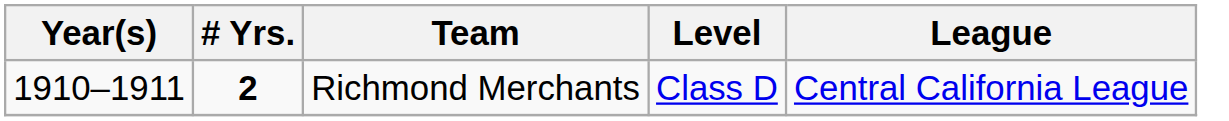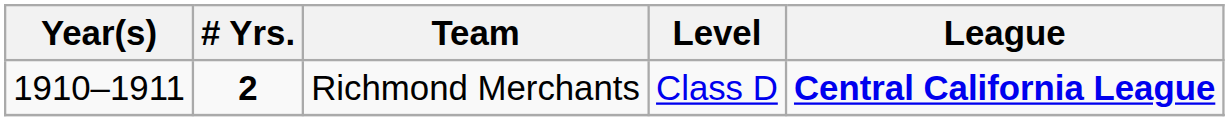(991, 88) normal -> (1005, 88) bold
